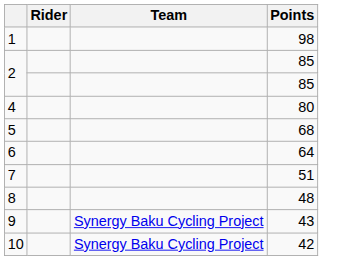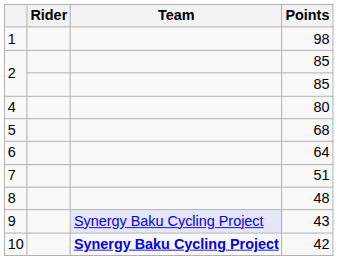(169, 221) no background -> (169, 221) lavender background
(169, 244) normal -> (176, 244) bold
